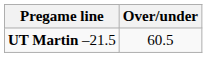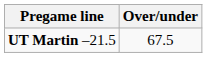(160, 40) 60.5 -> (160, 40) 67.5
